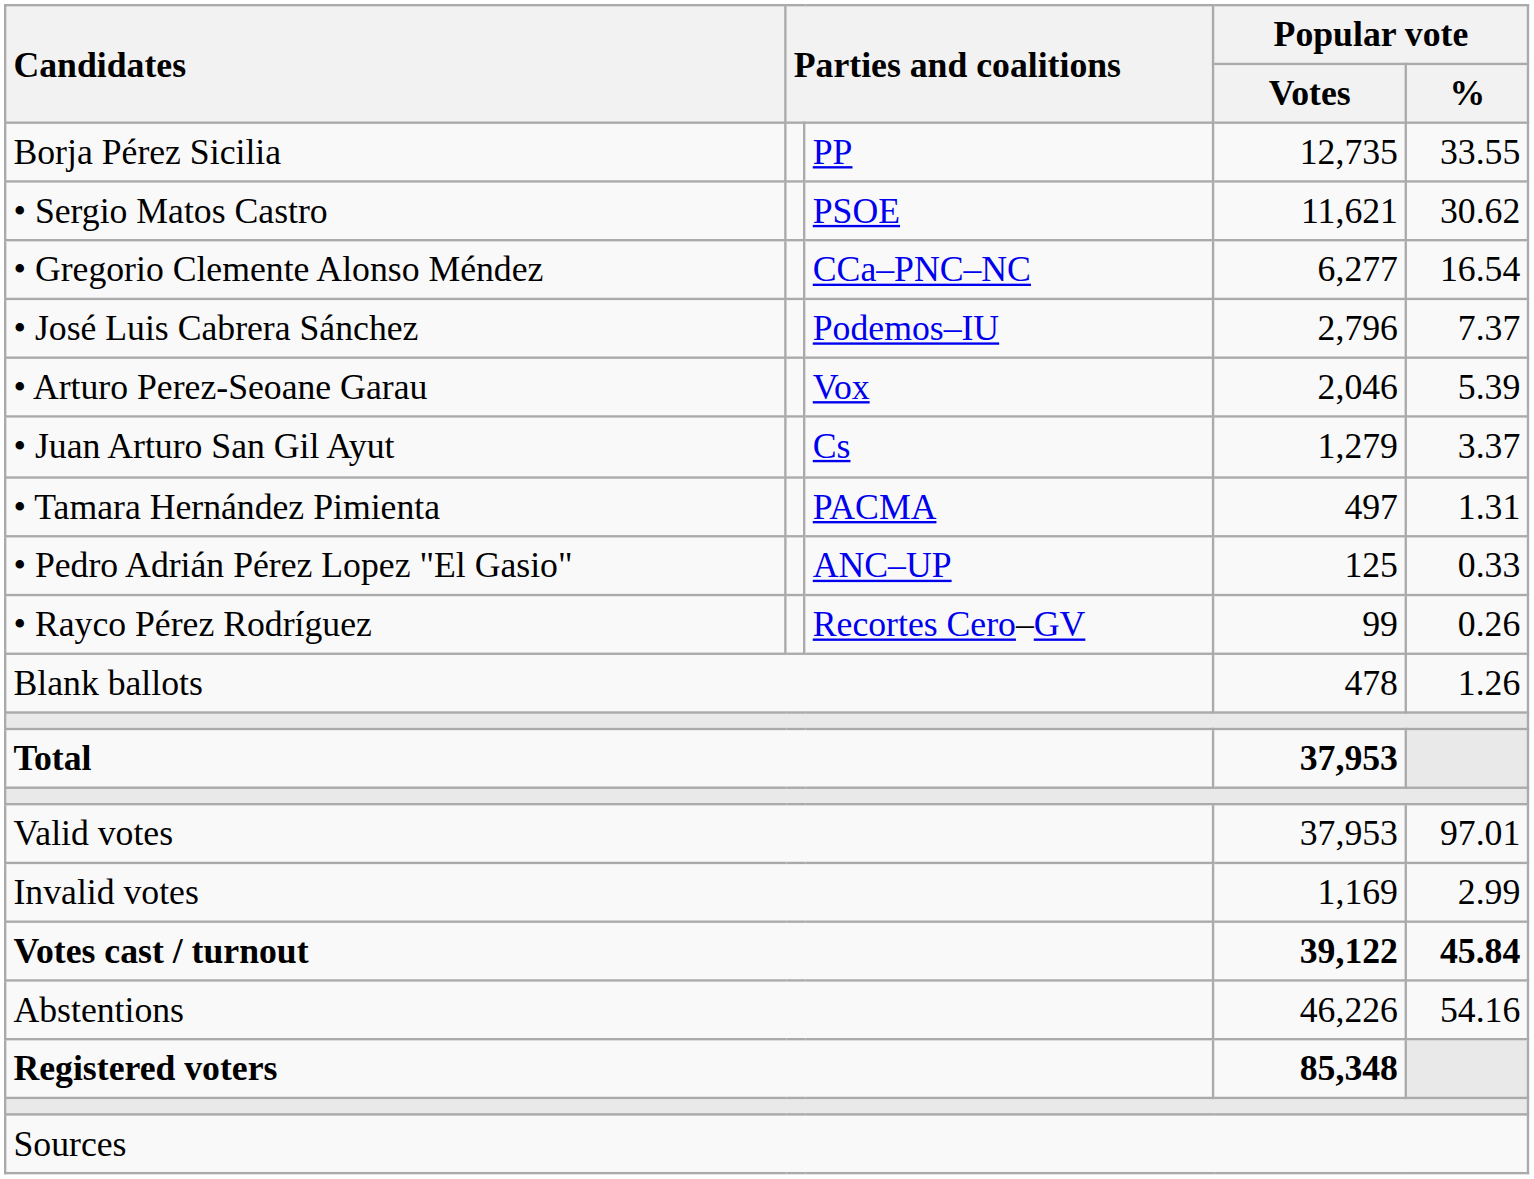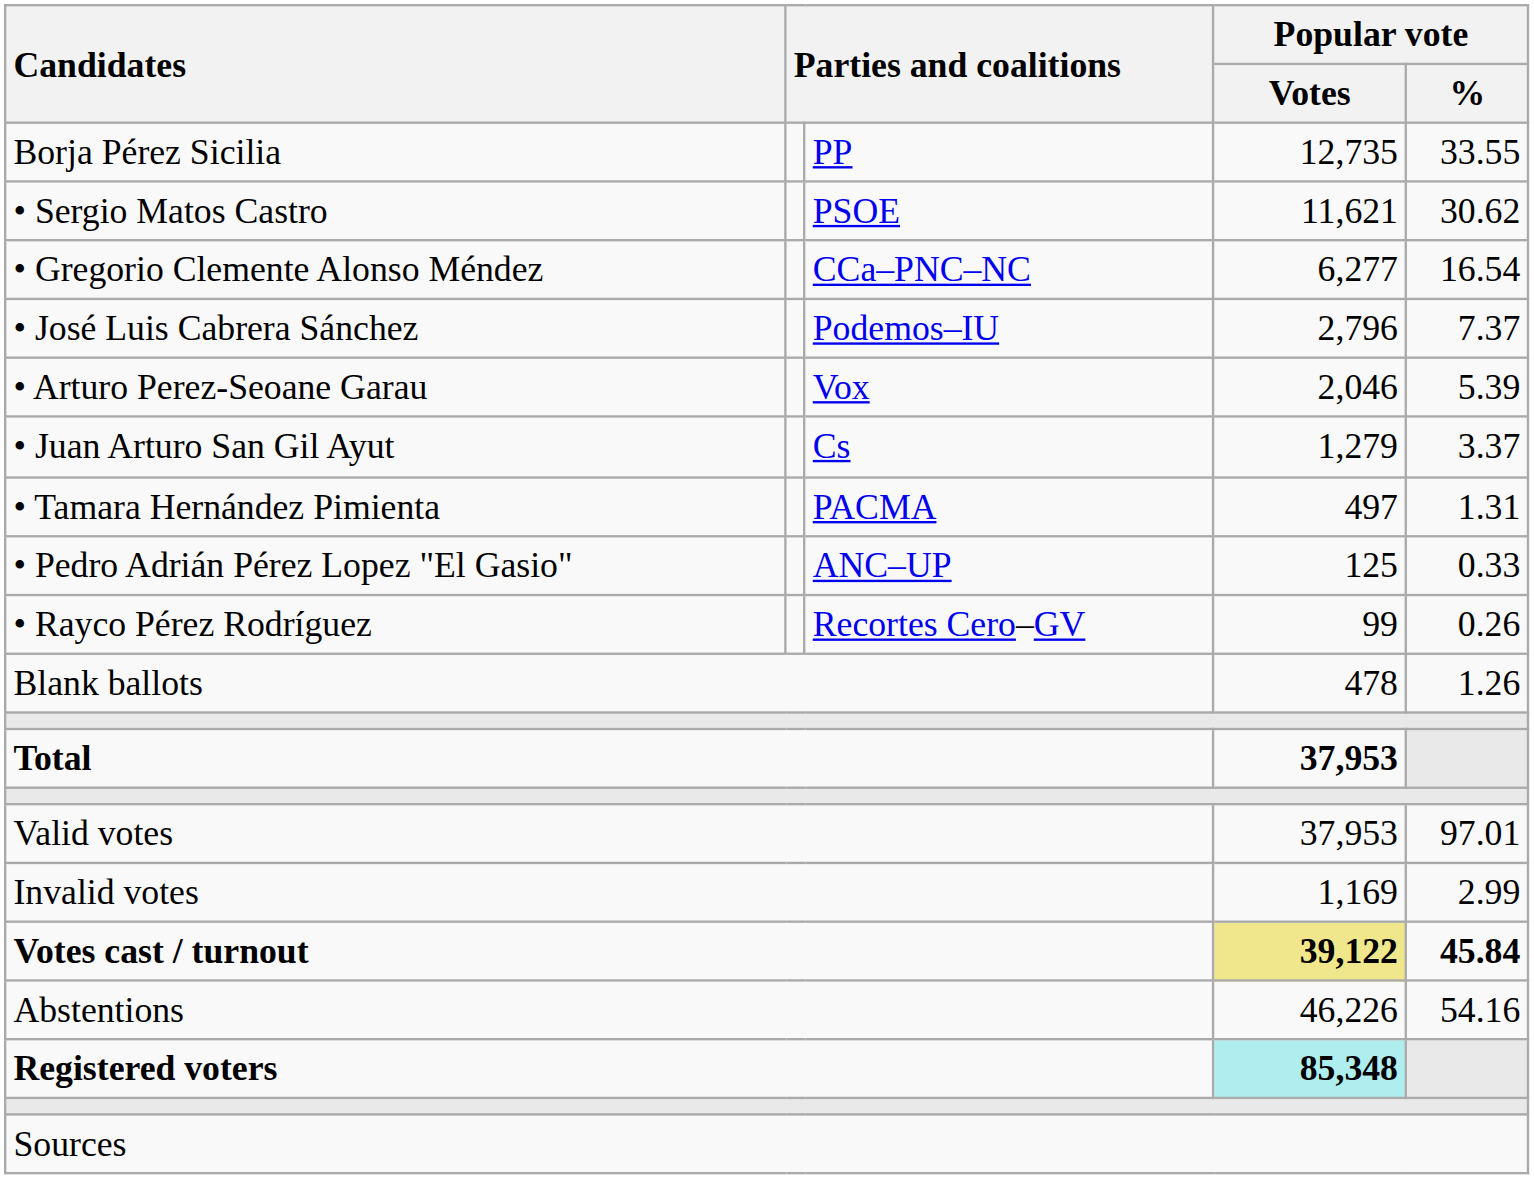(1349, 950) no background -> (1349, 950) khaki background
(1349, 1068) no background -> (1349, 1068) paleturquoise background
